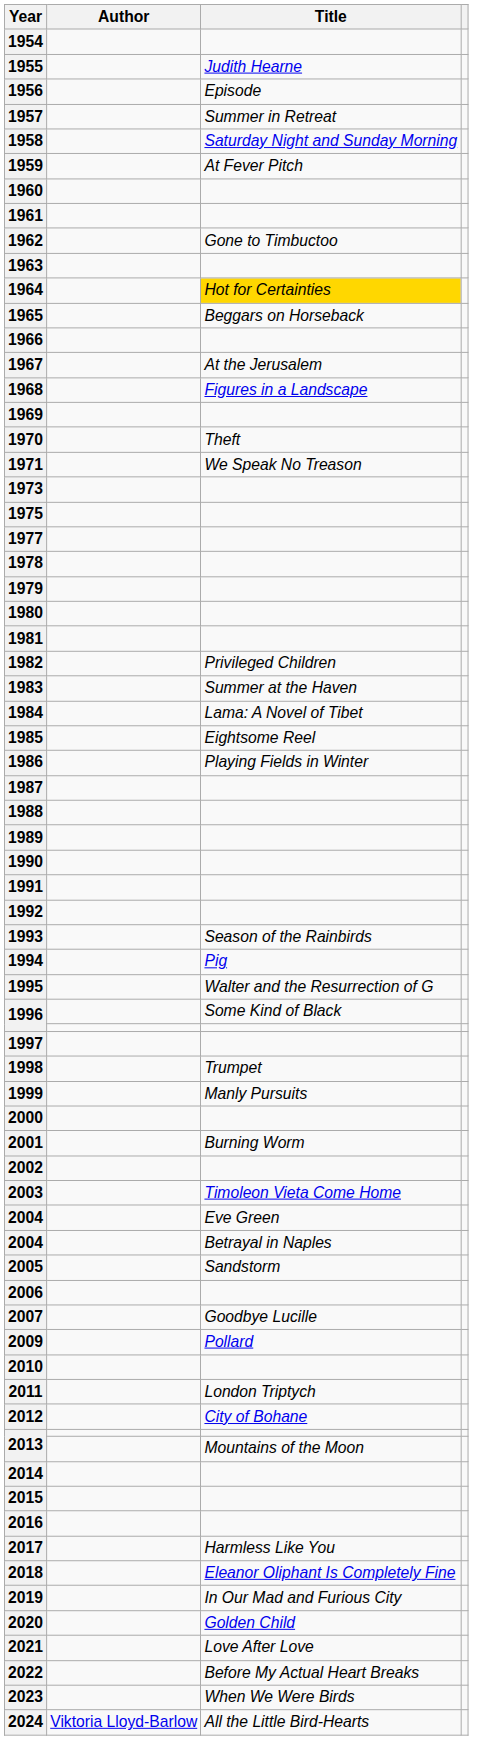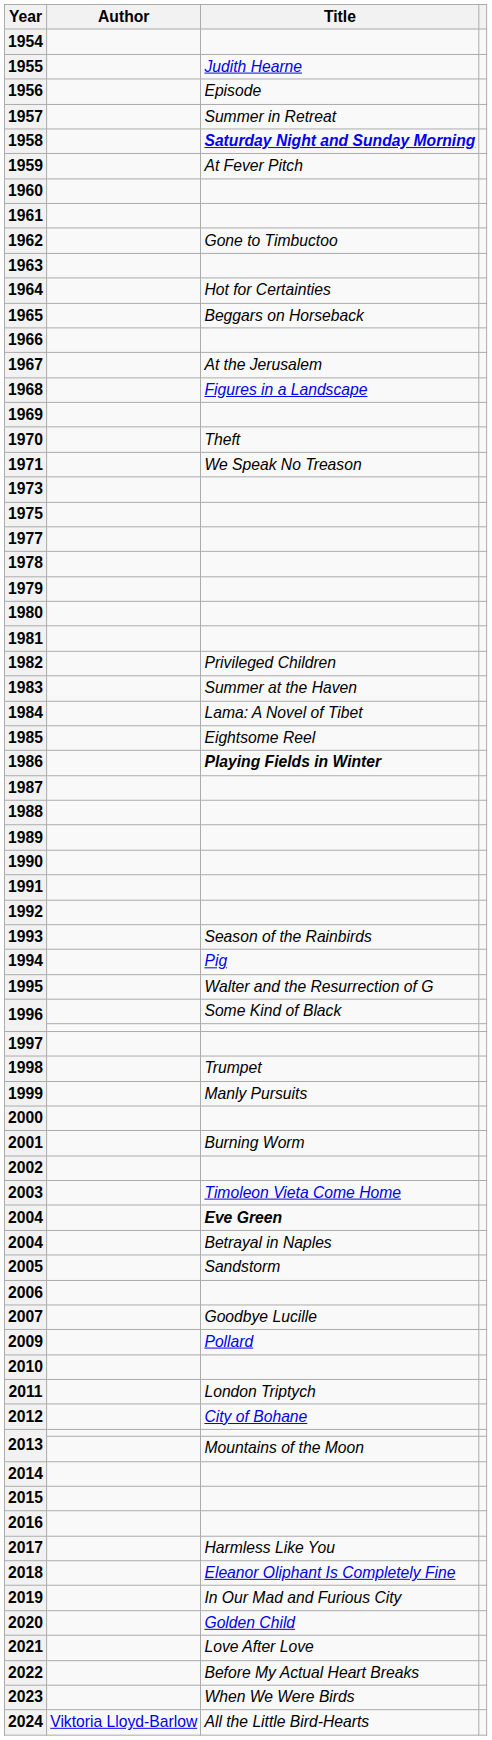(331, 141) normal -> (340, 141) bold
(268, 290) gold background -> (268, 290) no background
(286, 762) normal -> (293, 762) bold
(242, 1217) normal -> (243, 1217) bold
